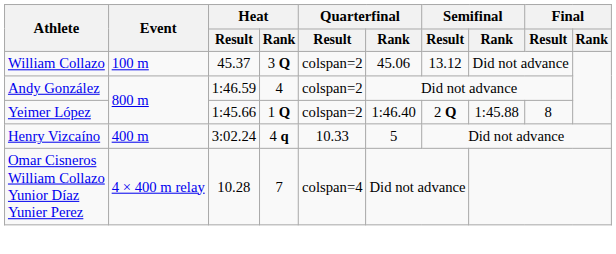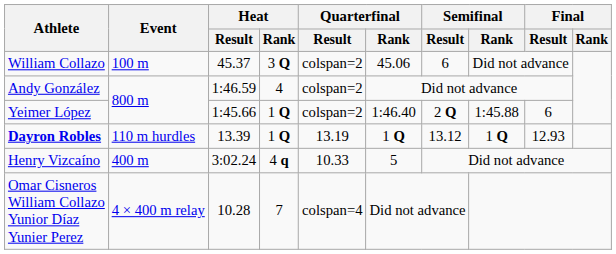(445, 64) 13.12 -> (445, 64) 6
(548, 112) 8 -> (548, 112) 6
+ row: (55, 136)
